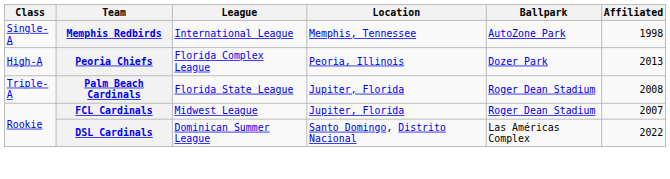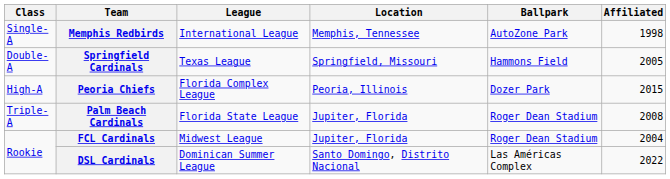+ row: (116, 62)
(651, 62) 2013 -> (651, 89) 2015
(651, 111) 2007 -> (651, 139) 2004
